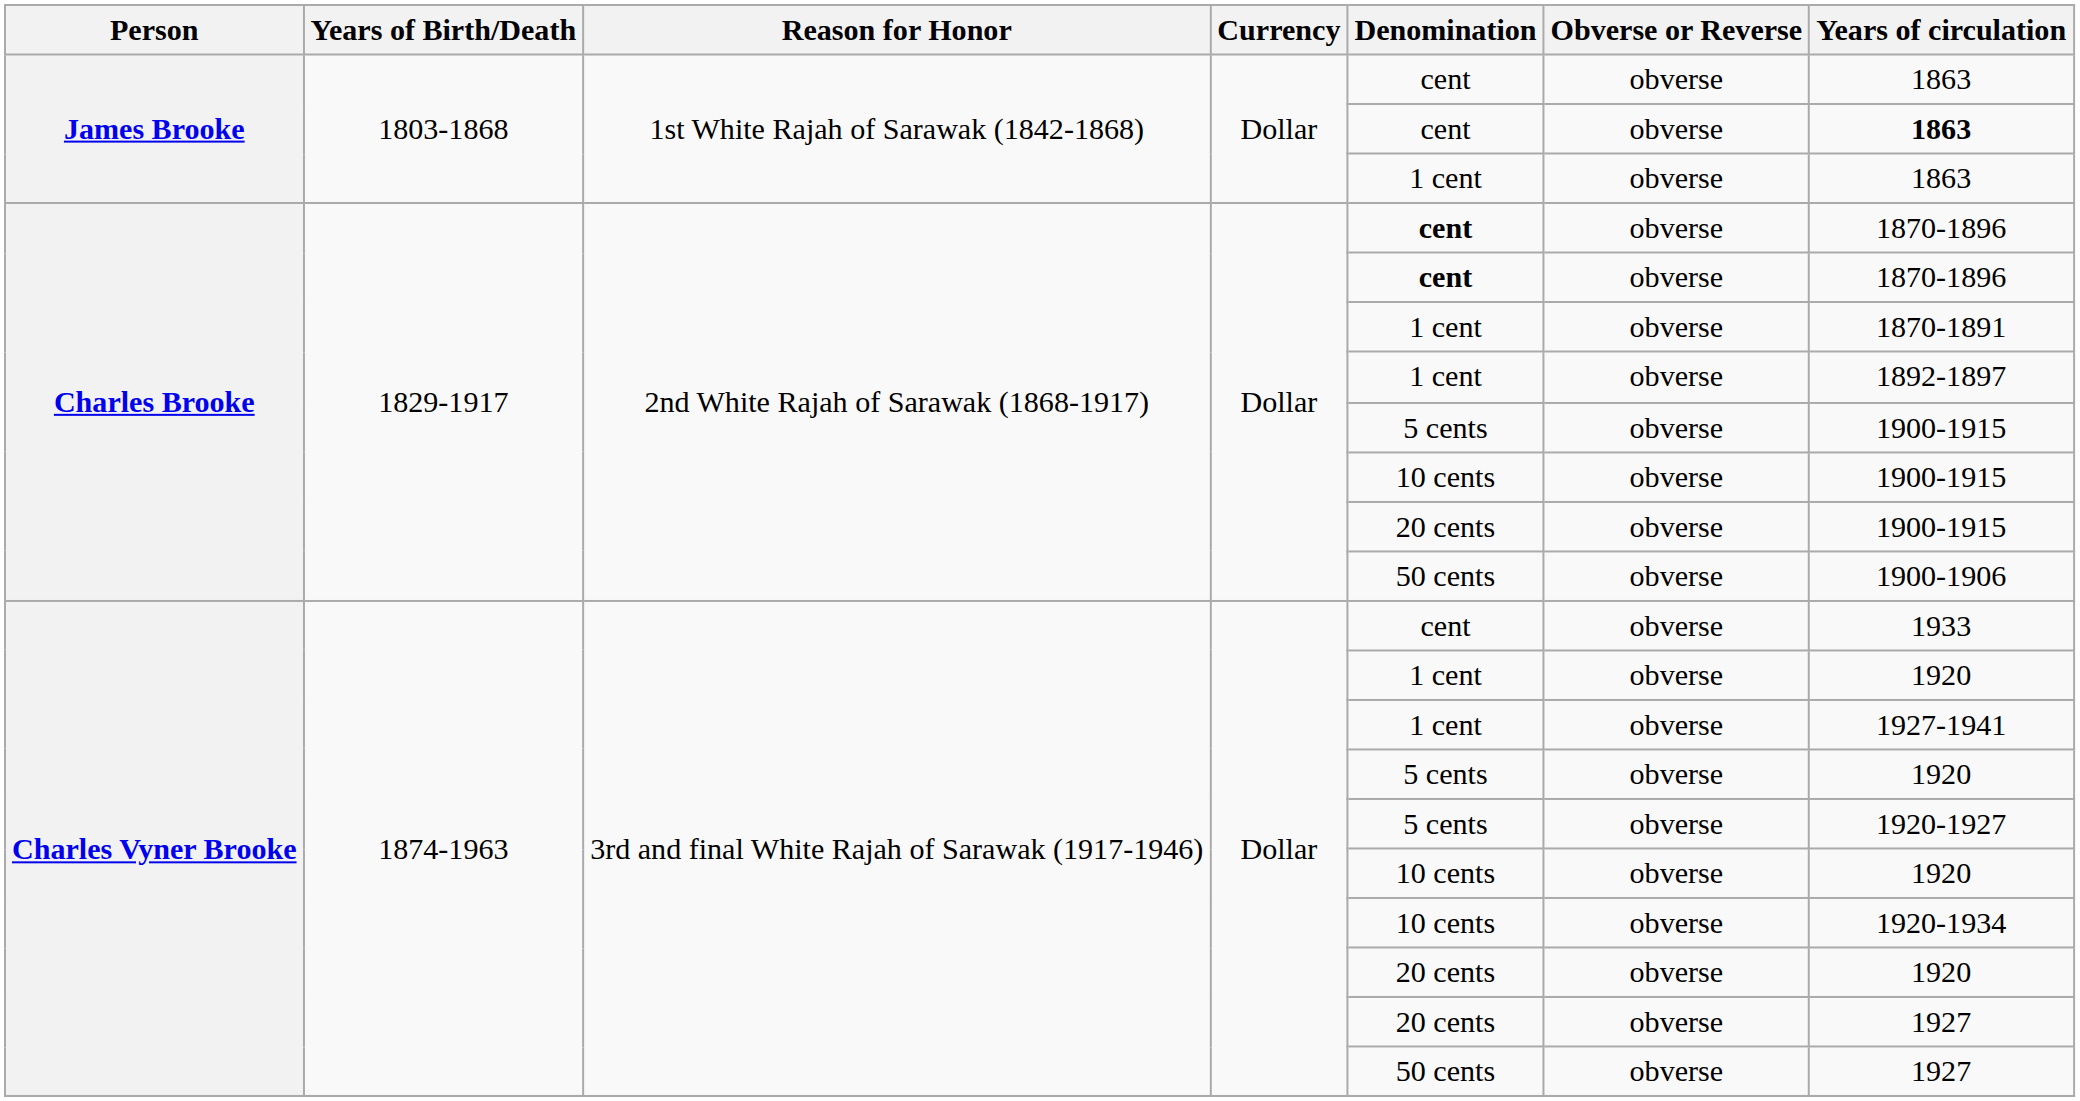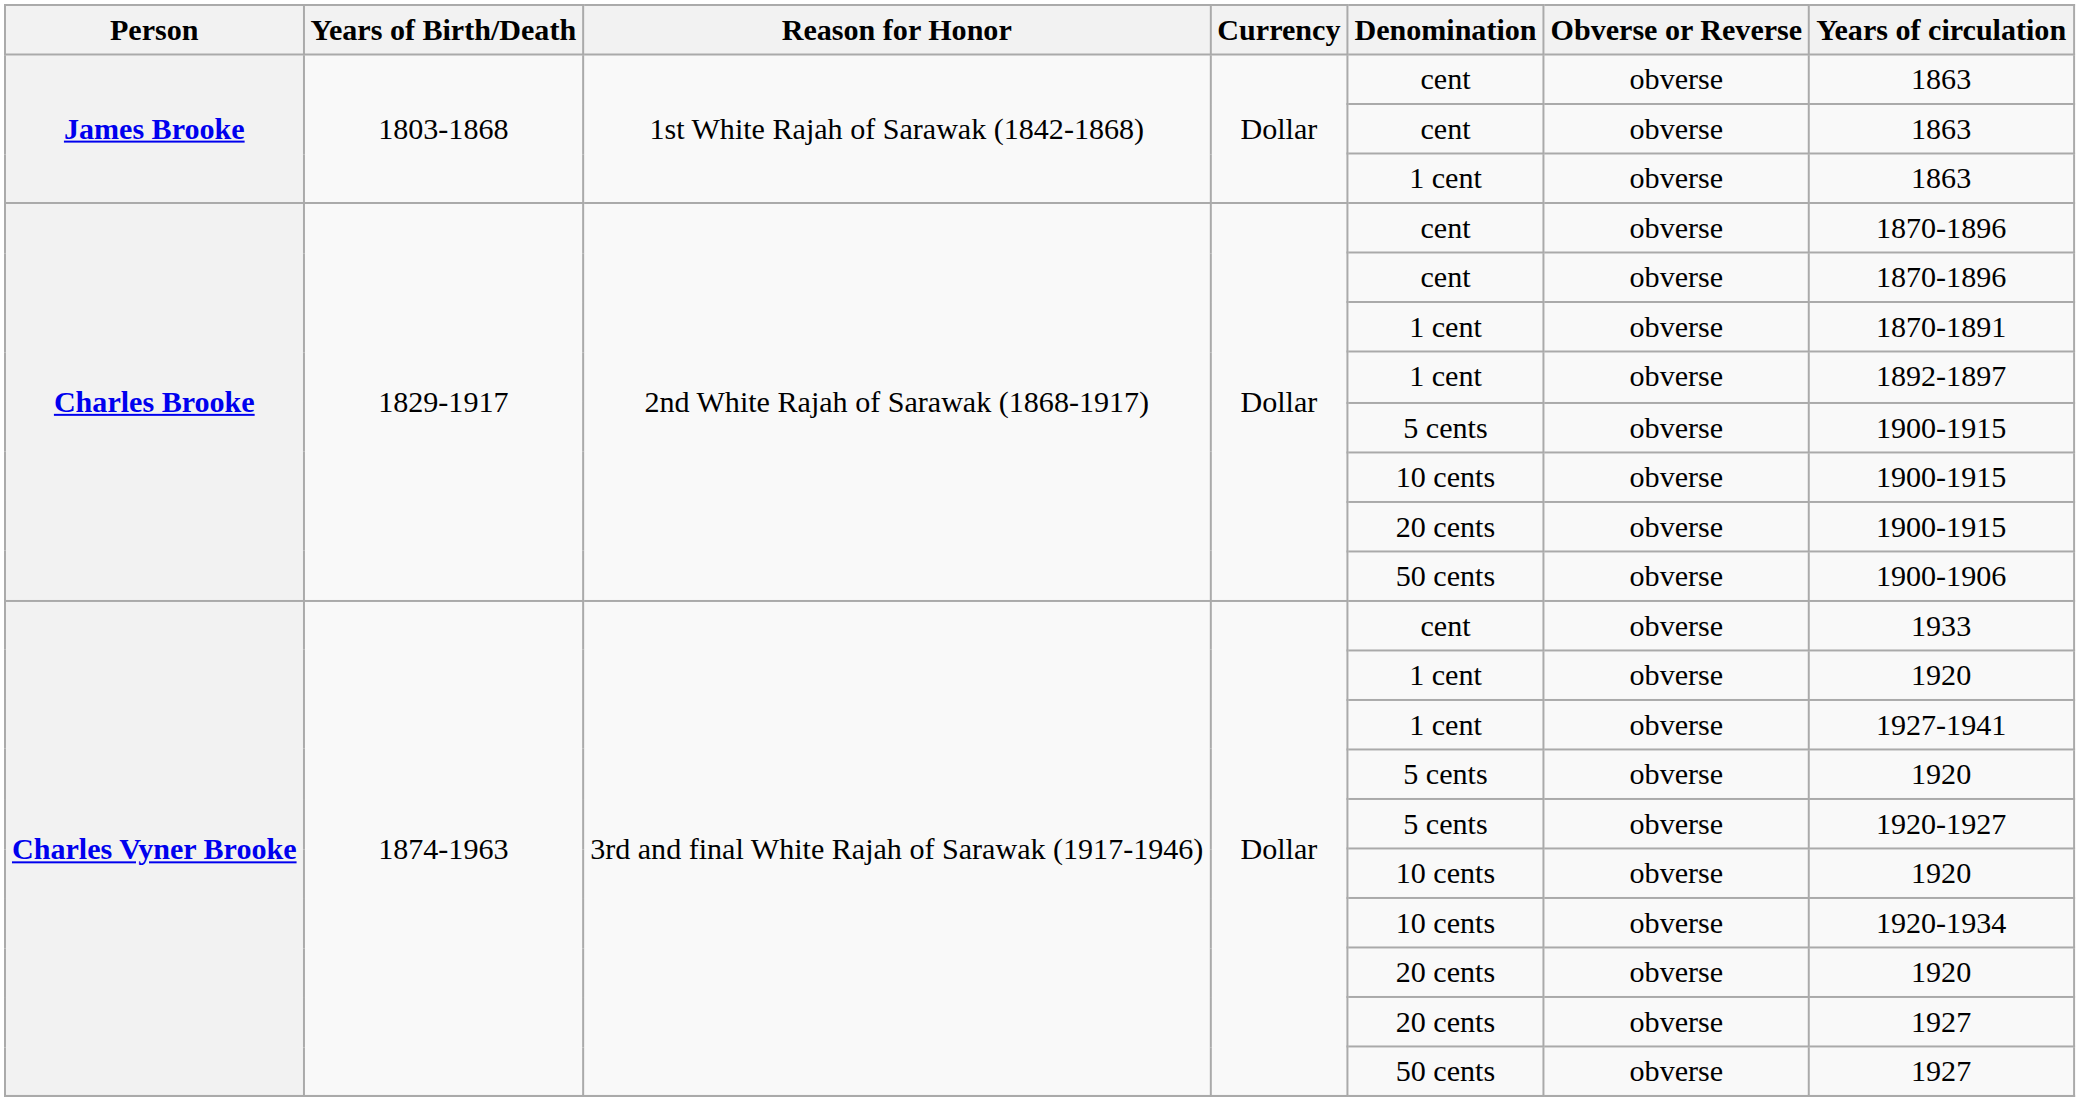(1941, 128) bold -> (1941, 128) normal
(1445, 227) bold -> (1445, 227) normal
(1445, 277) bold -> (1445, 277) normal
